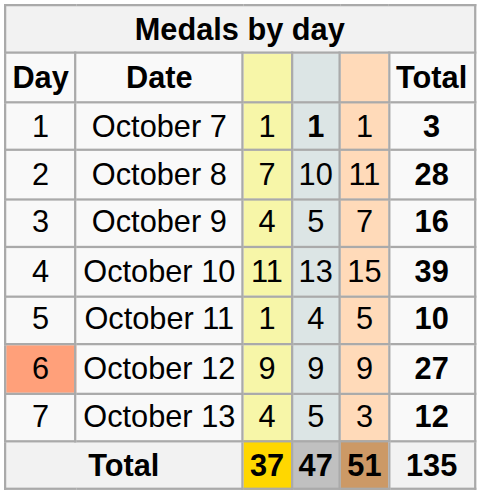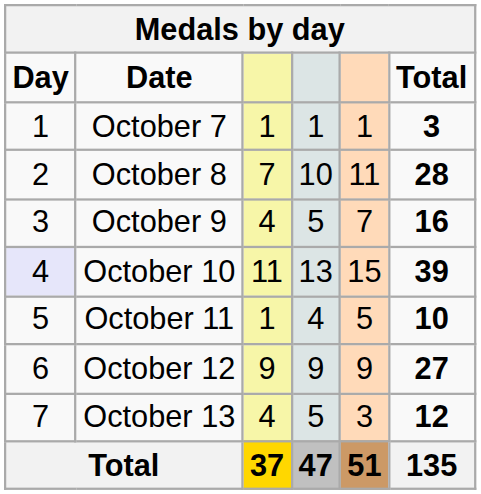(316, 126) bold -> (316, 126) normal
(41, 271) no background -> (41, 271) lavender background
(41, 368) lightsalmon background -> (41, 368) no background
